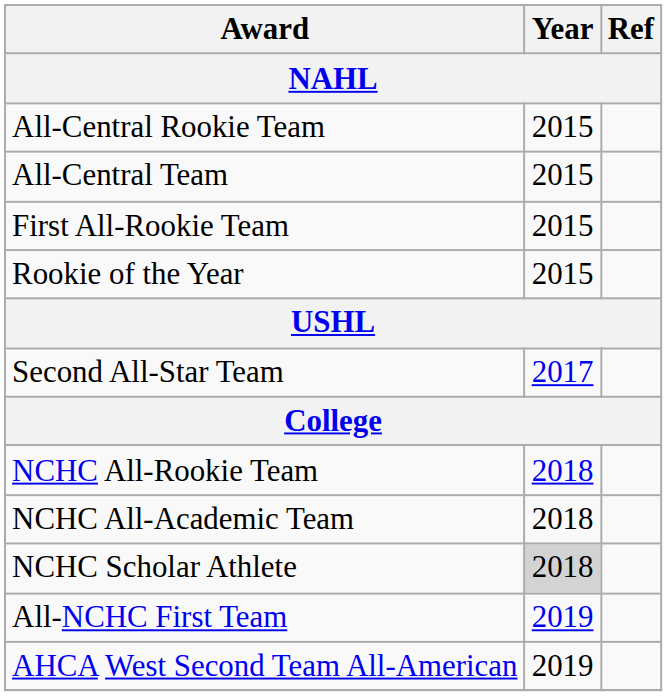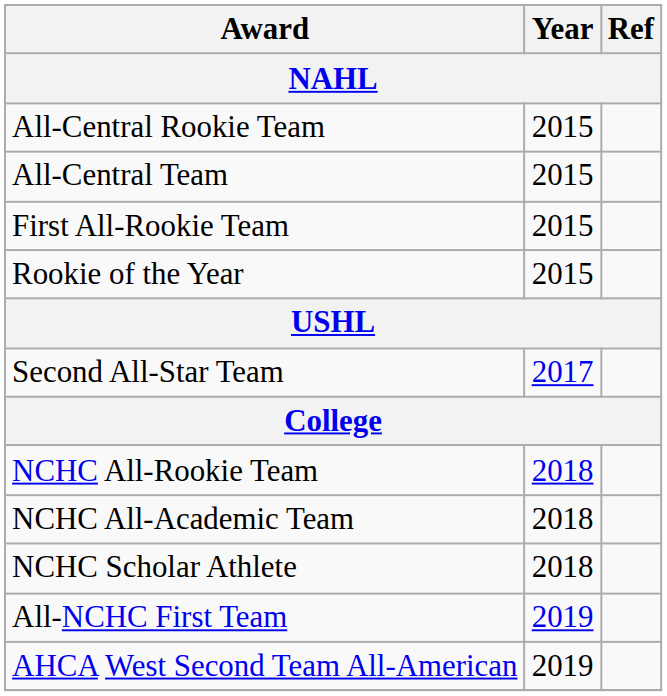(563, 567) lightgrey background -> (563, 567) no background
